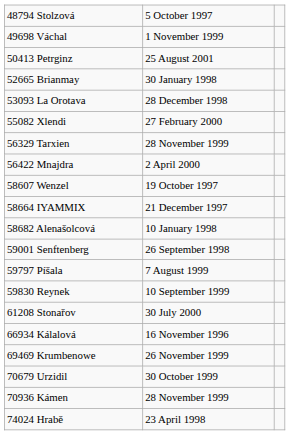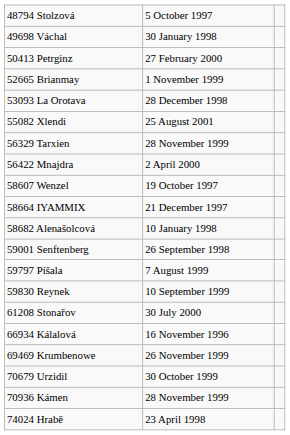(184, 37) 1 November 1999 -> (181, 37) 30 January 1998
(179, 58) 25 August 2001 -> (184, 58) 27 February 2000
(181, 79) 30 January 1998 -> (184, 79) 1 November 1999
(184, 122) 27 February 2000 -> (179, 122) 25 August 2001
